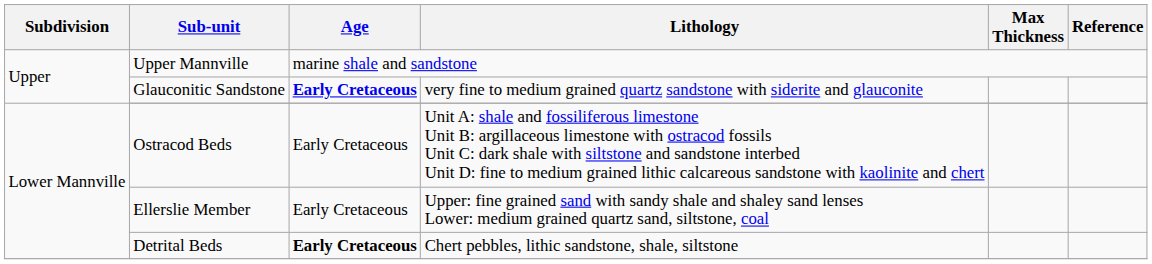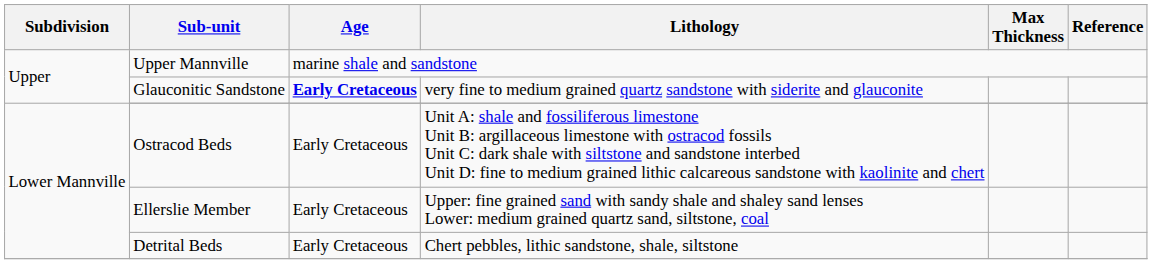(355, 245) bold -> (350, 245) normal
